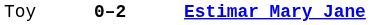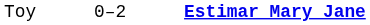(110, 12) bold -> (110, 12) normal
